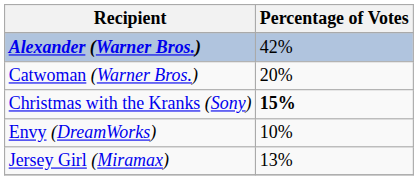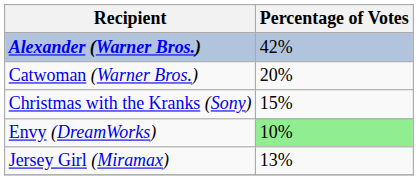(278, 103) bold -> (276, 103) normal
(276, 132) no background -> (276, 132) lightgreen background
